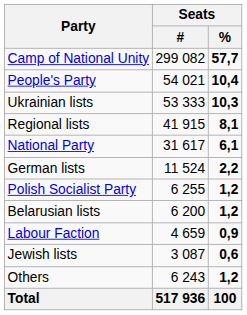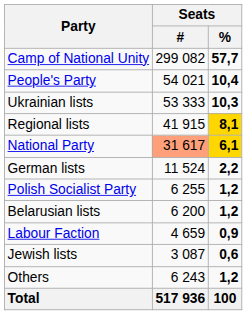(229, 124) no background -> (229, 124) gold background
(184, 146) no background -> (184, 146) lightsalmon background
(229, 146) no background -> (229, 146) gold background
